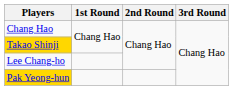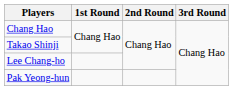(33, 45) gold background -> (33, 45) no background
(38, 77) gold background -> (38, 77) no background
